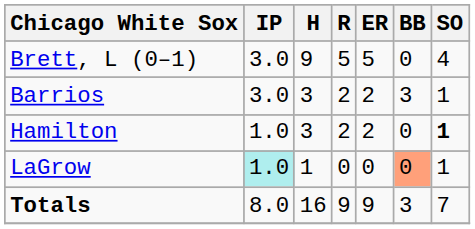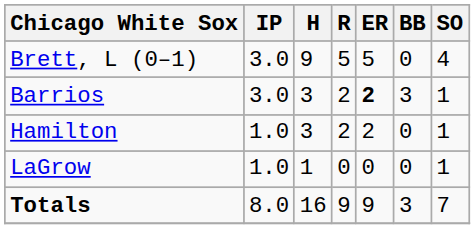(368, 96) normal -> (368, 96) bold
(443, 132) bold -> (443, 132) normal
(269, 169) paleturquoise background -> (269, 169) no background
(406, 169) lightsalmon background -> (406, 169) no background
